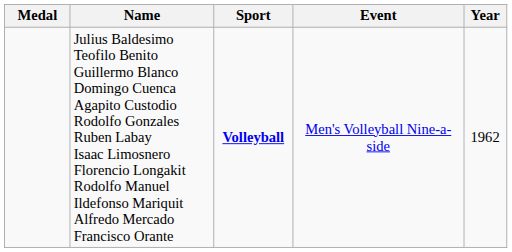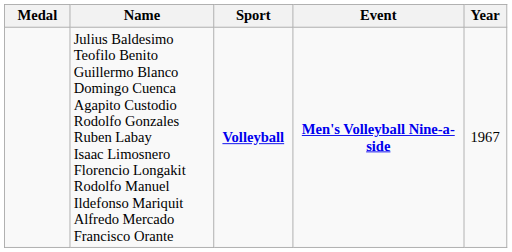(378, 137) normal -> (378, 137) bold
(485, 137) 1962 -> (485, 137) 1967
